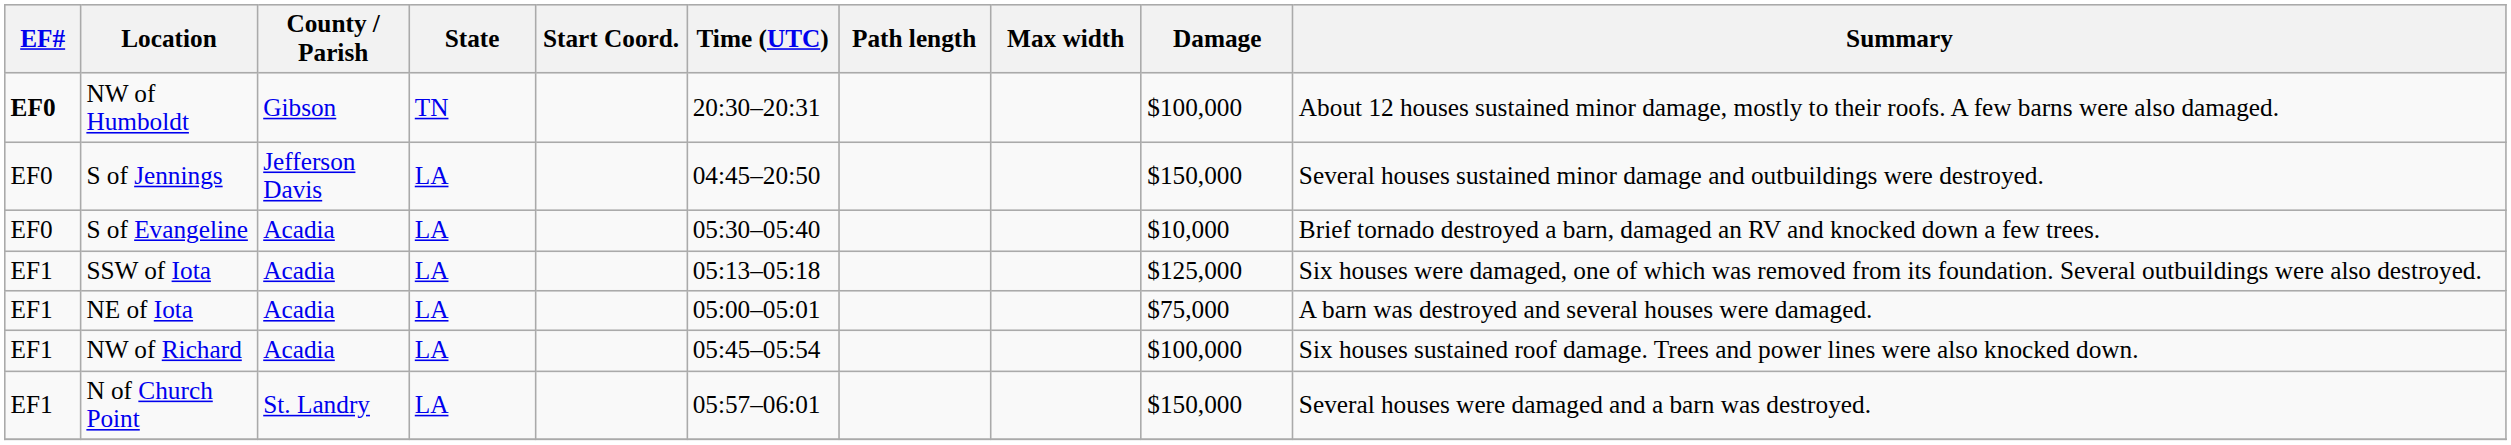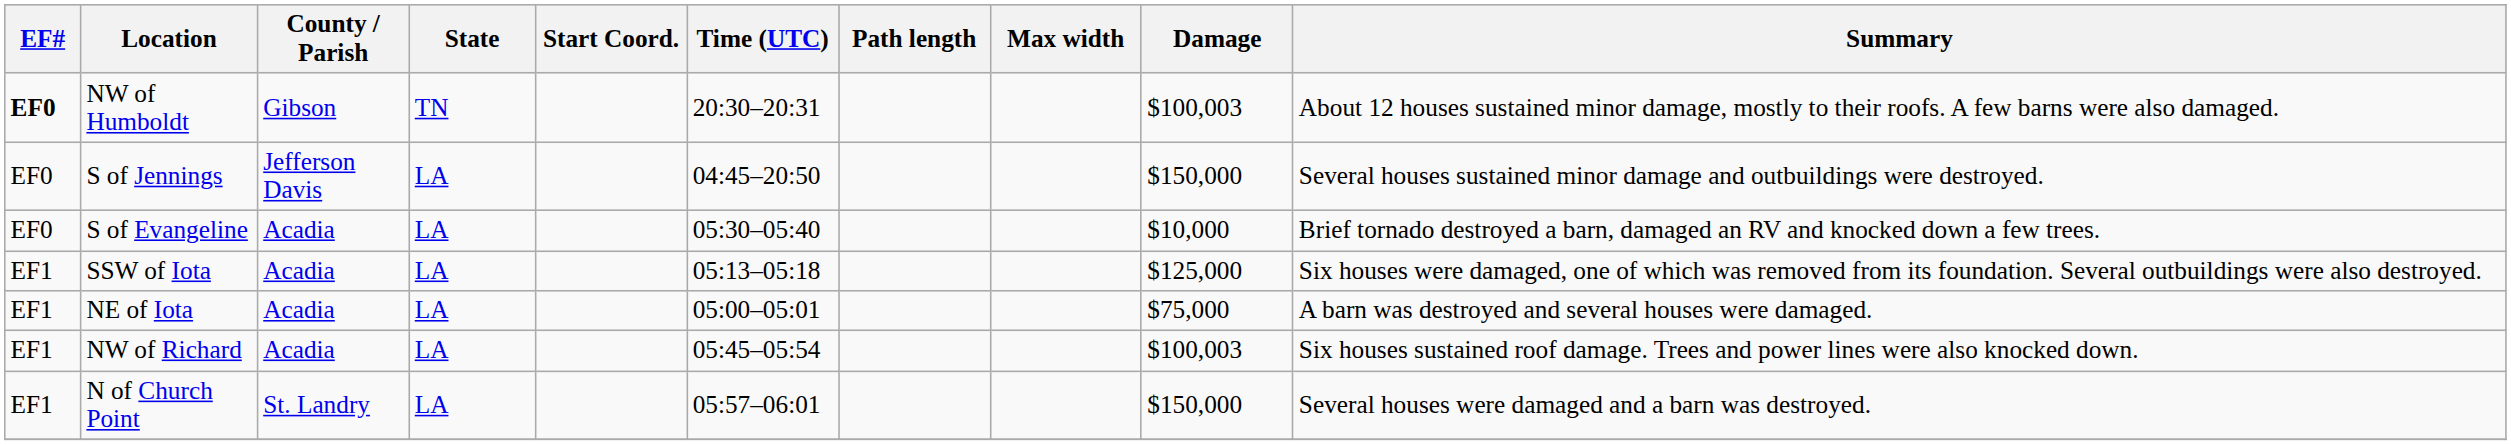(1195, 107) $100,000 -> (1195, 107) $100,003
(1195, 350) $100,000 -> (1195, 350) $100,003
